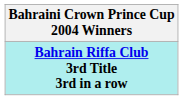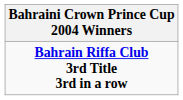(92, 68) paleturquoise background -> (92, 68) no background
